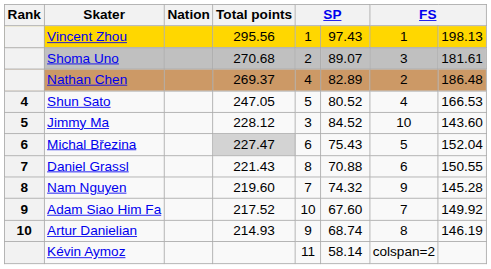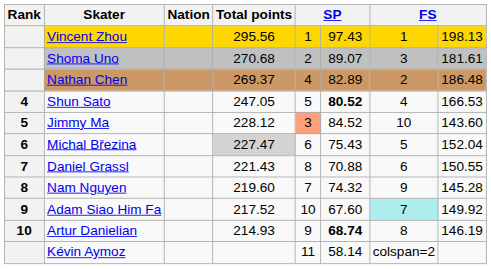(345, 101) normal -> (345, 101) bold
(308, 123) no background -> (308, 123) lightsalmon background
(404, 209) no background -> (404, 209) paleturquoise background
(345, 230) normal -> (345, 230) bold
